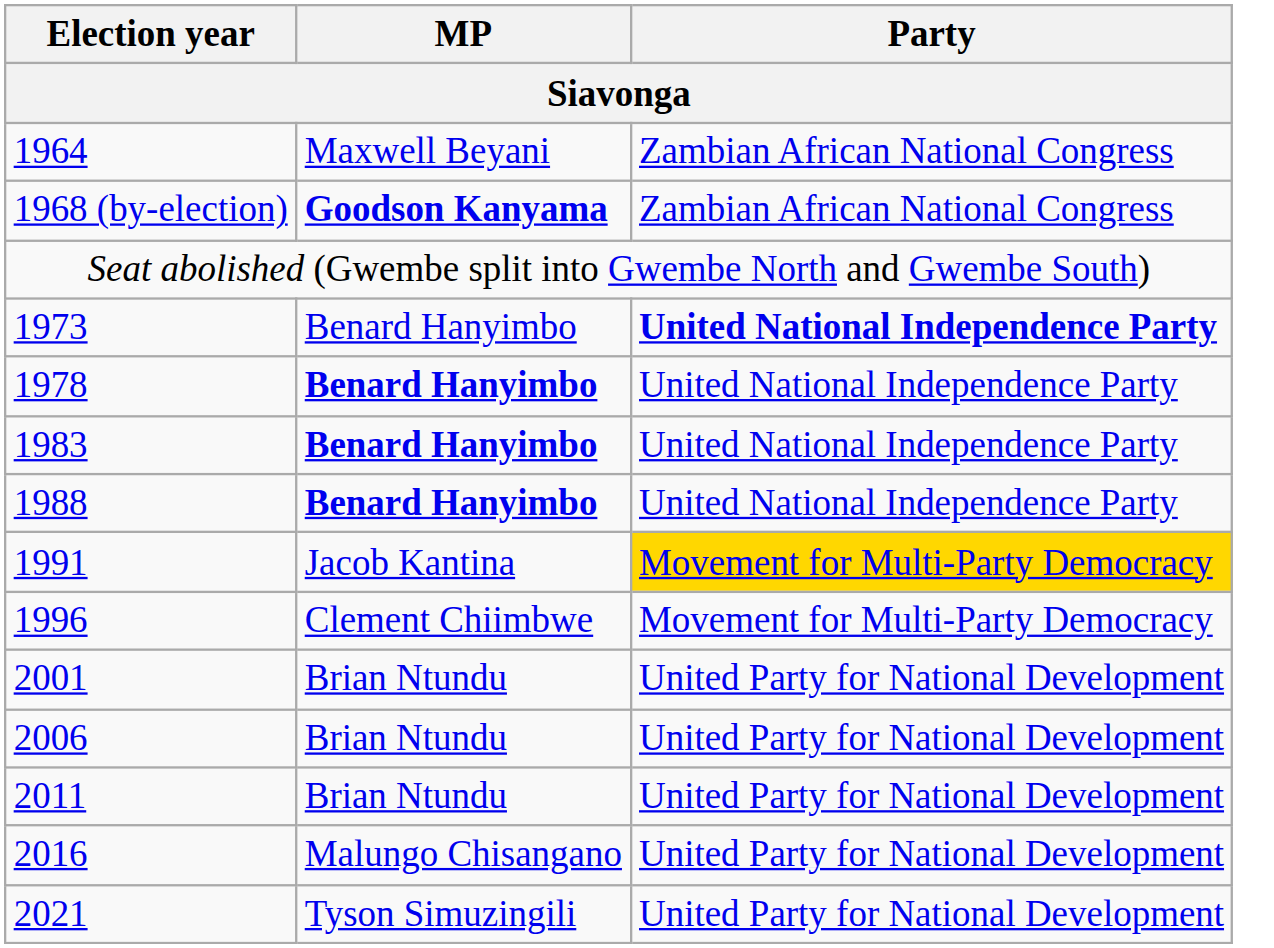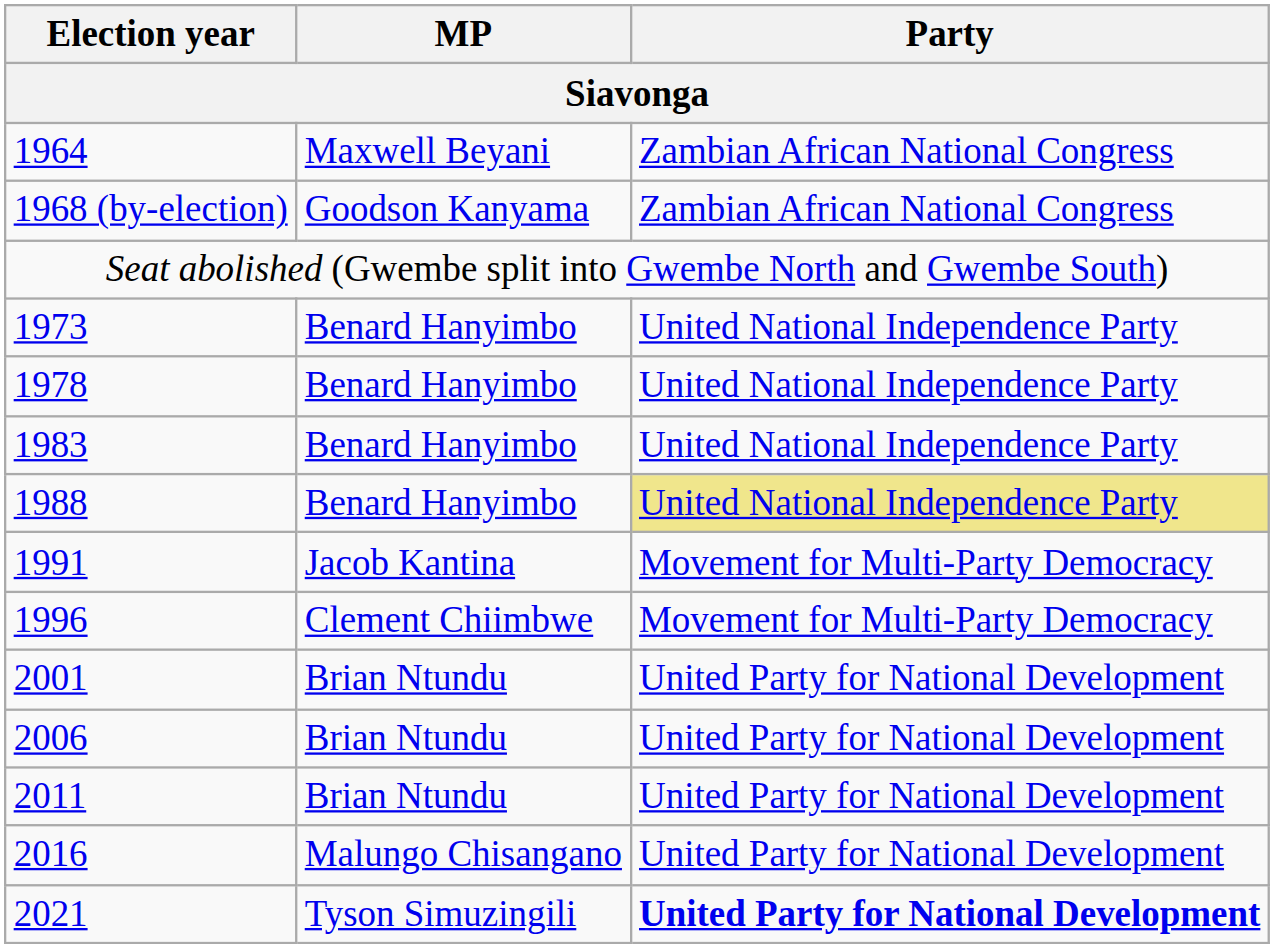(456, 209) bold -> (447, 209) normal
(928, 326) bold -> (908, 326) normal
(451, 385) bold -> (441, 385) normal
(451, 444) bold -> (441, 444) normal
(451, 502) bold -> (441, 502) normal
(908, 502) no background -> (908, 502) khaki background
(926, 561) gold background -> (926, 561) no background
(932, 913) normal -> (950, 913) bold
